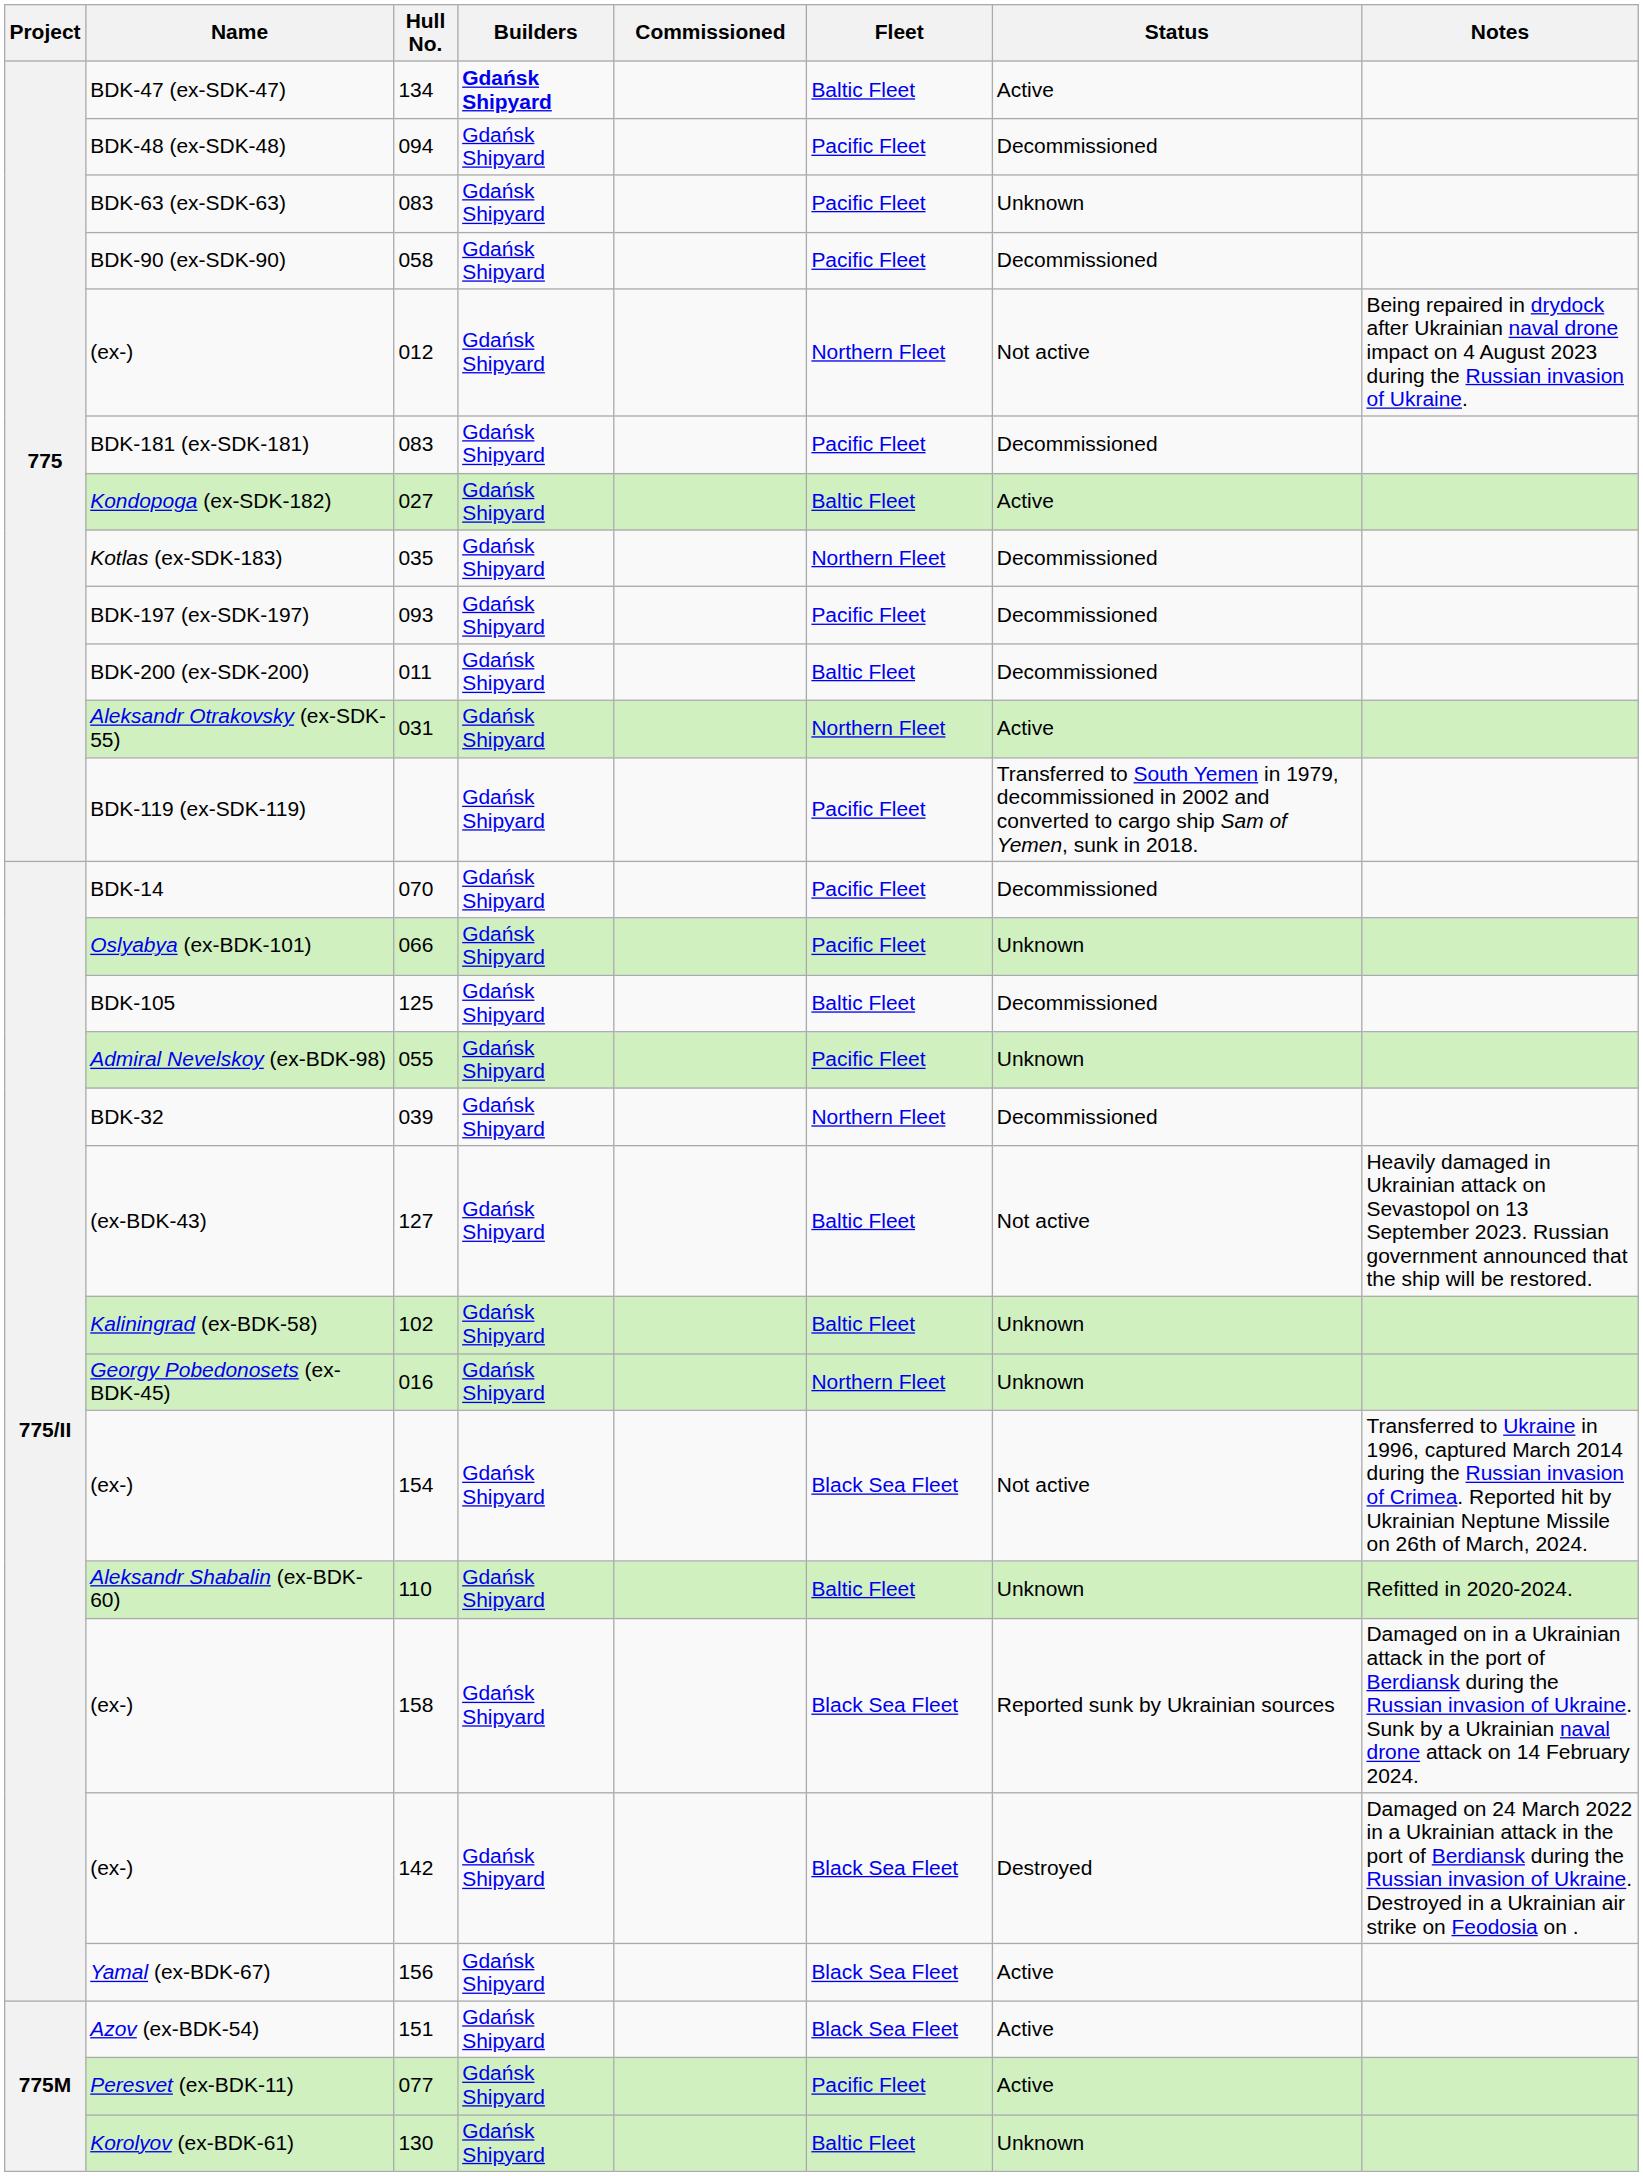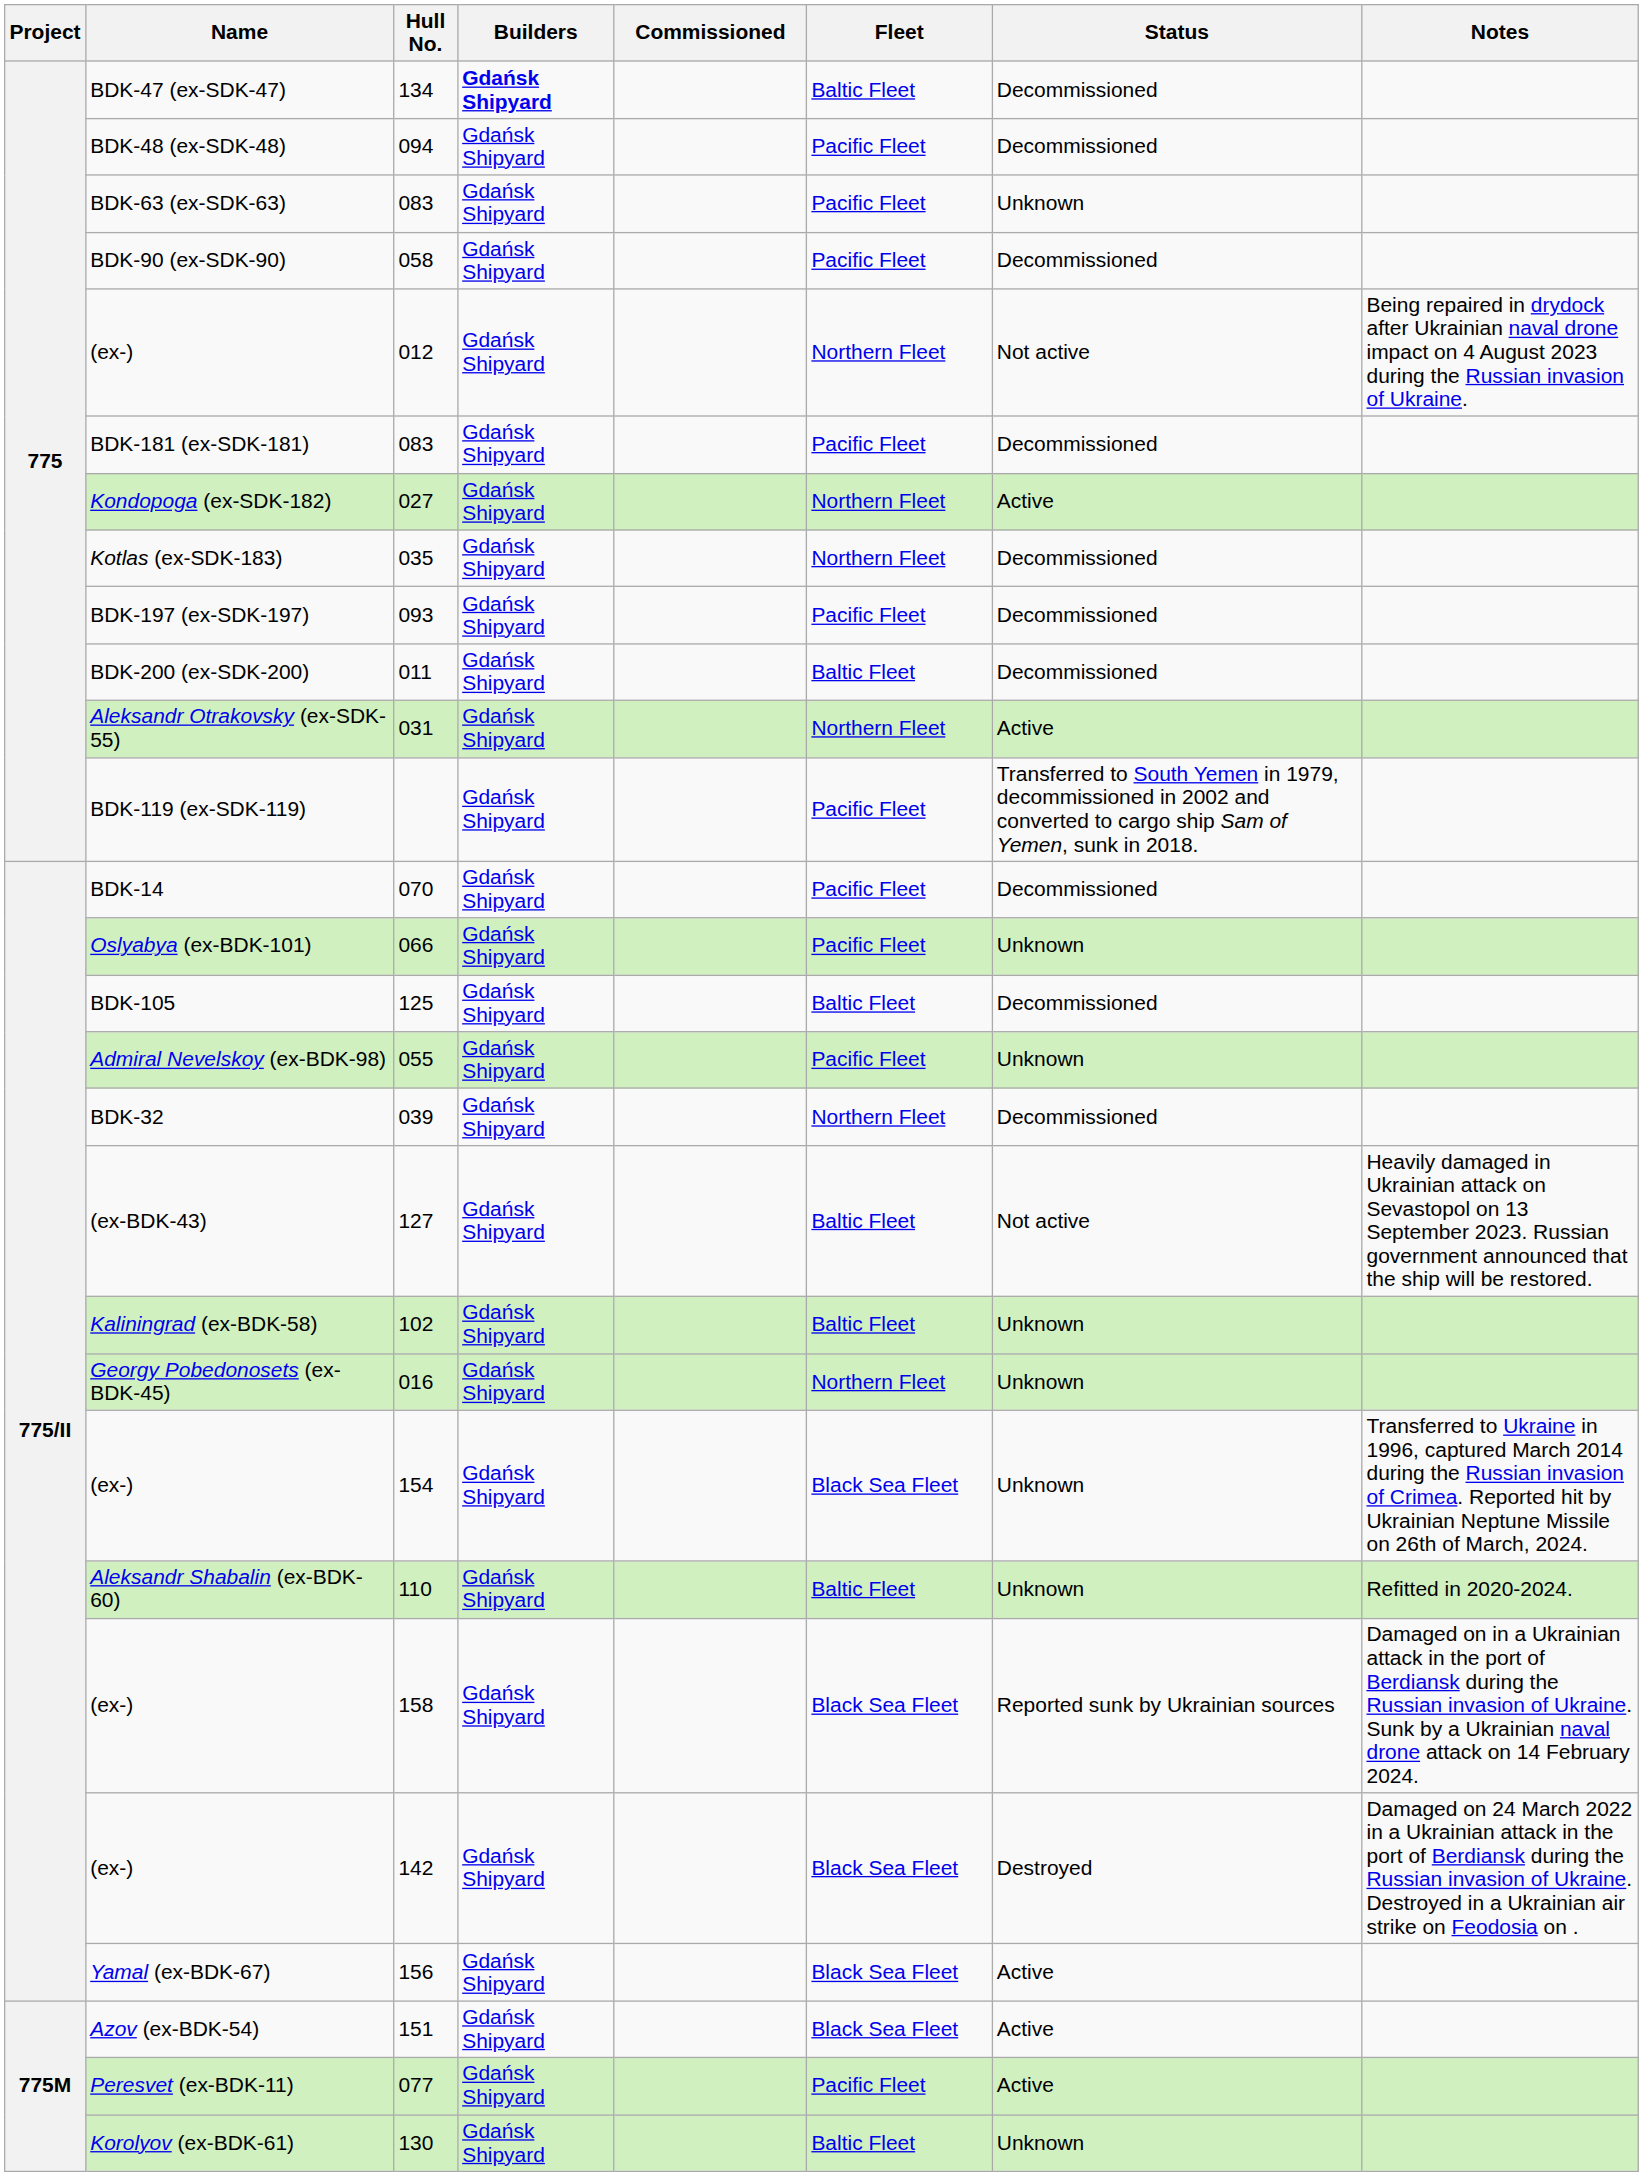(1025, 89) Active -> (1077, 89) Decommissioned
(863, 501) Baltic Fleet -> (878, 501) Northern Fleet
(1043, 1485) Not active -> (1041, 1485) Unknown
